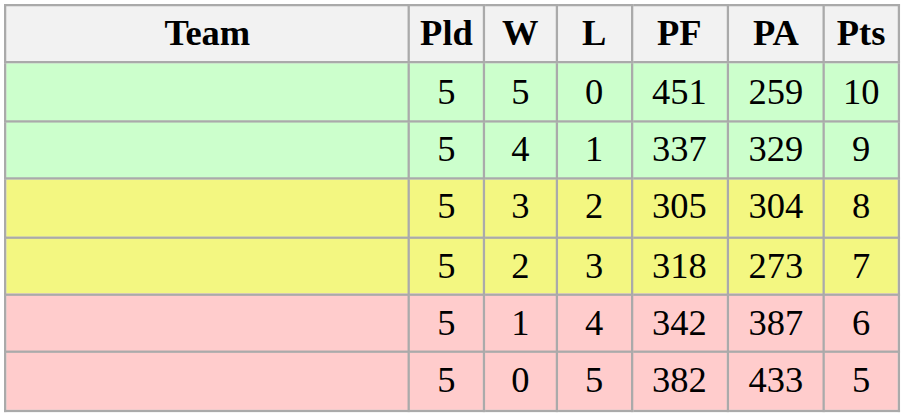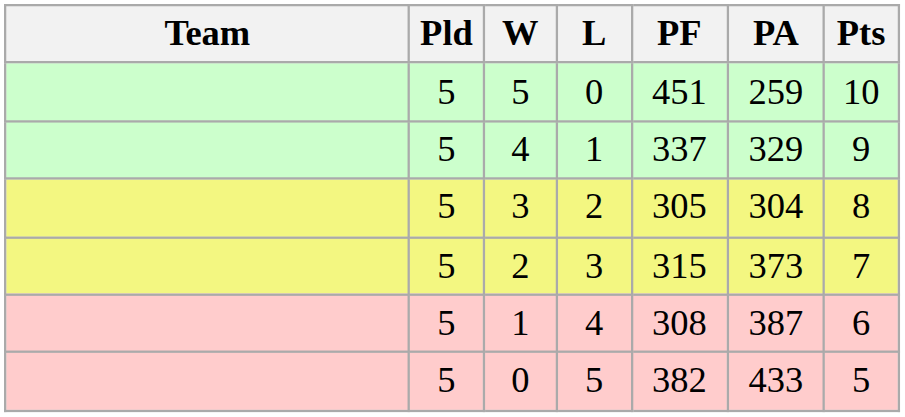(679, 264) 318 -> (679, 264) 315
(776, 264) 273 -> (776, 264) 373
(679, 322) 342 -> (679, 322) 308
